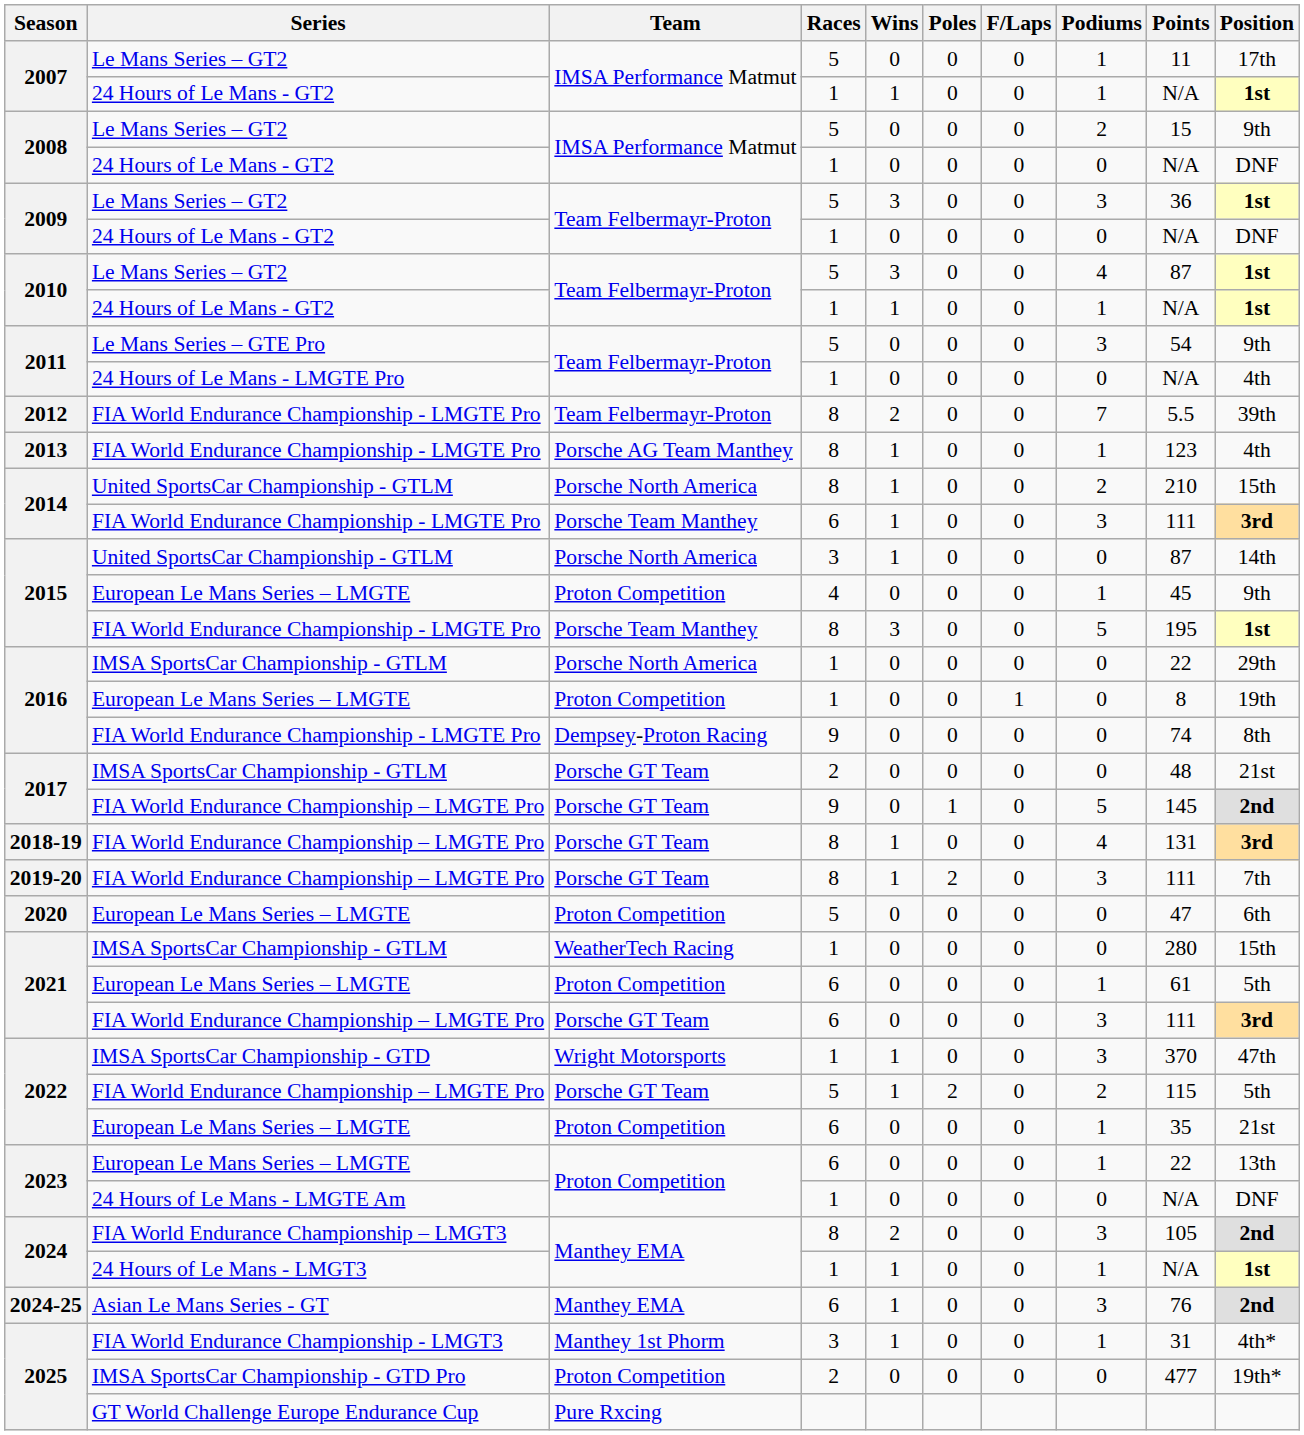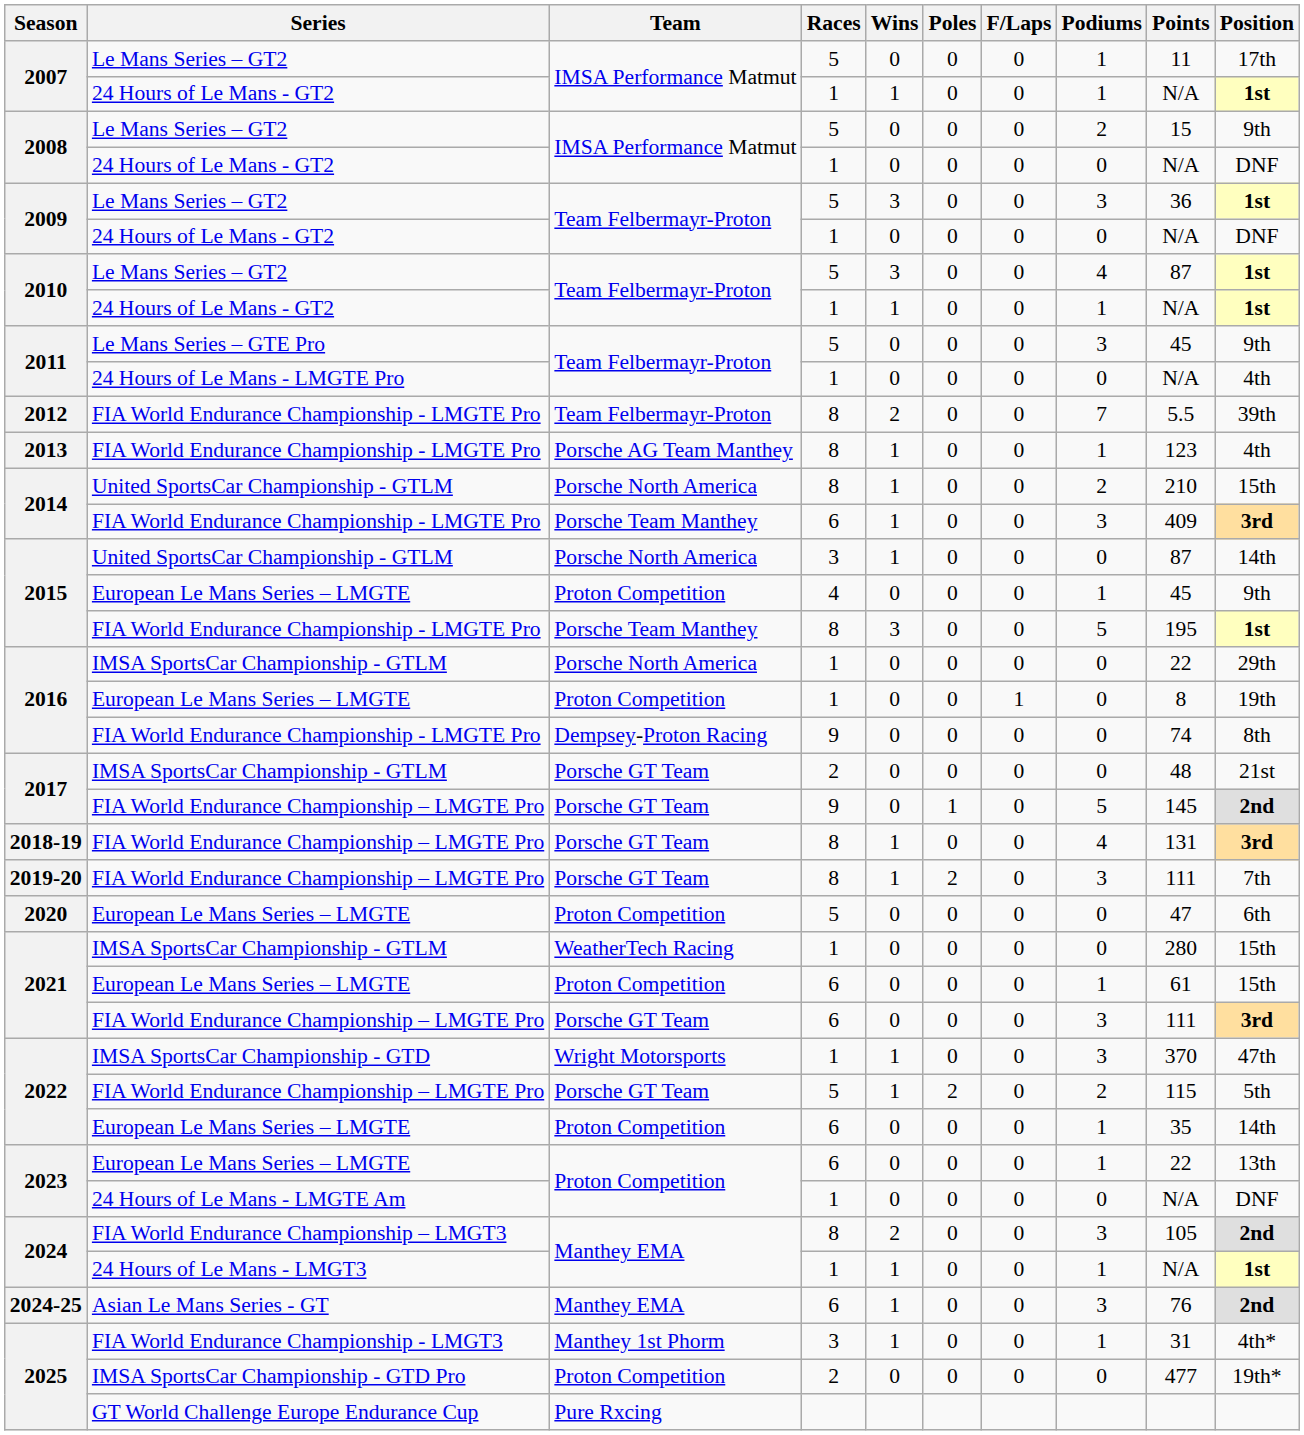(1181, 343) 54 -> (1181, 343) 45
(1181, 521) 111 -> (1181, 521) 409
(1257, 984) 5th -> (1257, 984) 15th
(1257, 1127) 21st -> (1257, 1127) 14th
